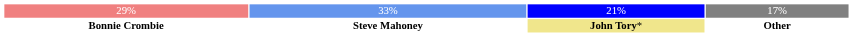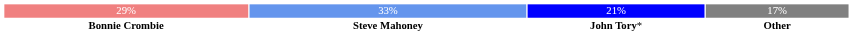(616, 25) khaki background -> (616, 25) no background
